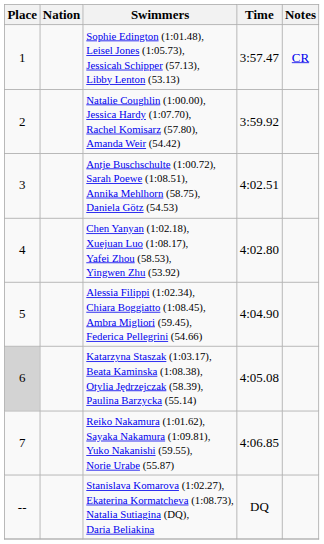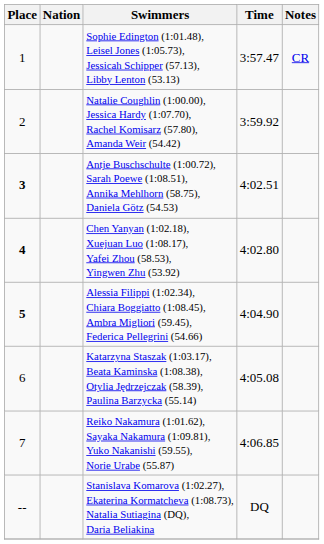(22, 185) normal -> (22, 185) bold
(22, 250) normal -> (22, 250) bold
(22, 314) normal -> (22, 314) bold
(22, 378) lightgrey background -> (22, 378) no background
